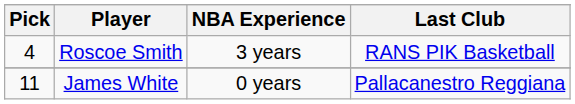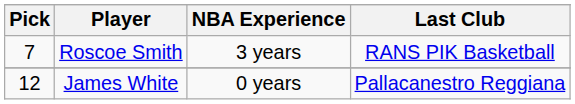(30, 51) 4 -> (30, 51) 7
(30, 83) 11 -> (30, 83) 12
